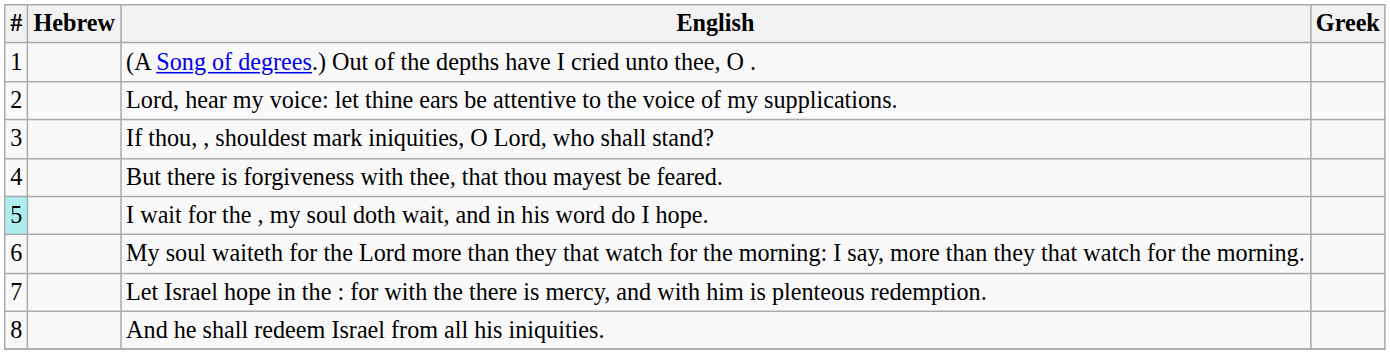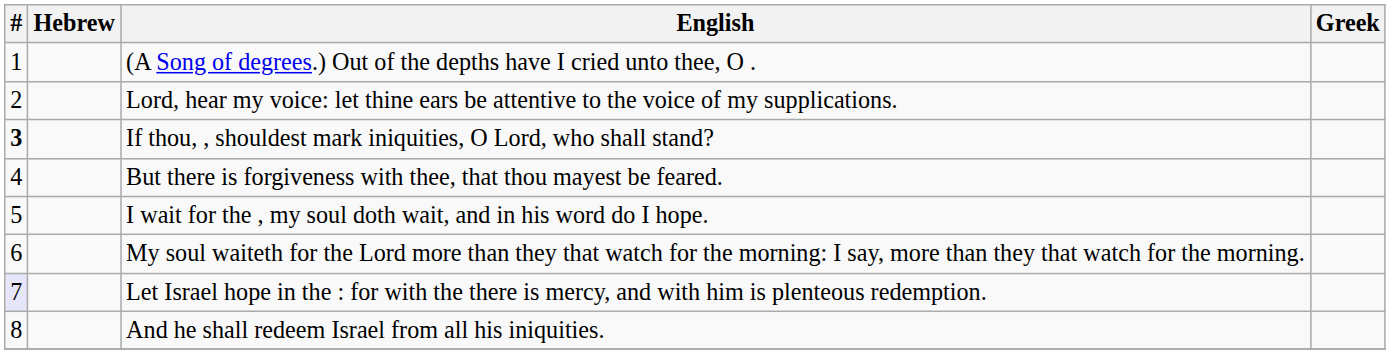(16, 138) normal -> (16, 138) bold
(16, 215) paleturquoise background -> (16, 215) no background
(16, 291) no background -> (16, 291) lavender background
